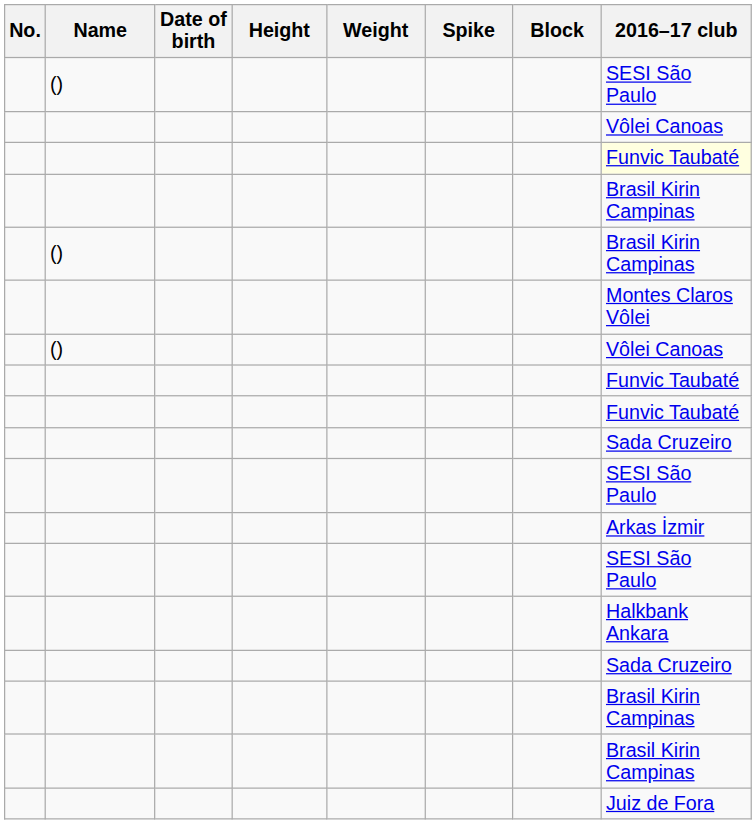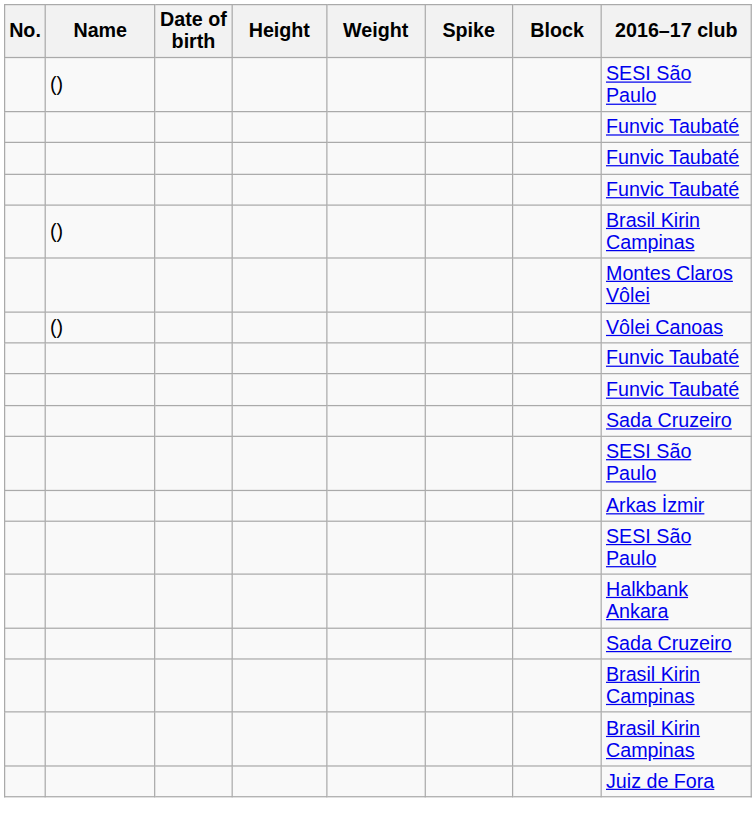(665, 126) Vôlei Canoas -> (673, 126) Funvic Taubaté
(673, 158) lightyellow background -> (673, 158) no background
(653, 200) Brasil Kirin Campinas -> (673, 189) Funvic Taubaté
